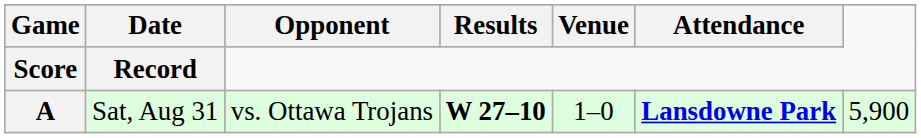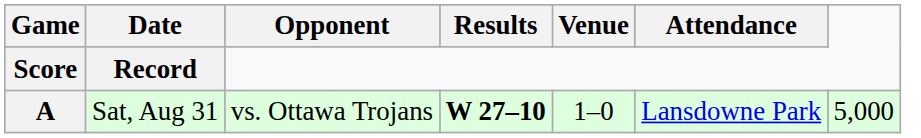(739, 111) bold -> (731, 111) normal
(879, 111) 5,900 -> (864, 111) 5,000
